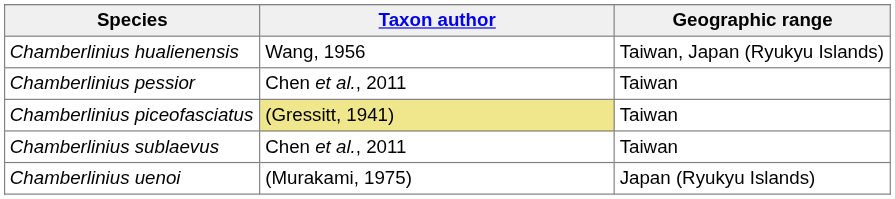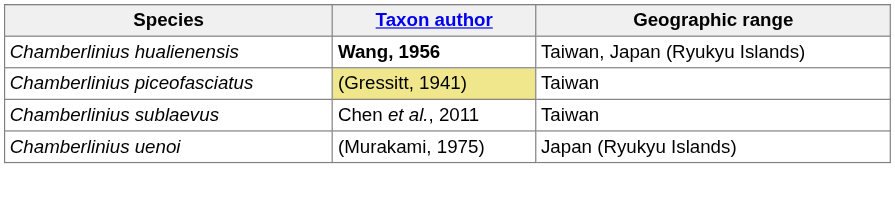(315, 51) normal -> (389, 51) bold
- row: (102, 83)
